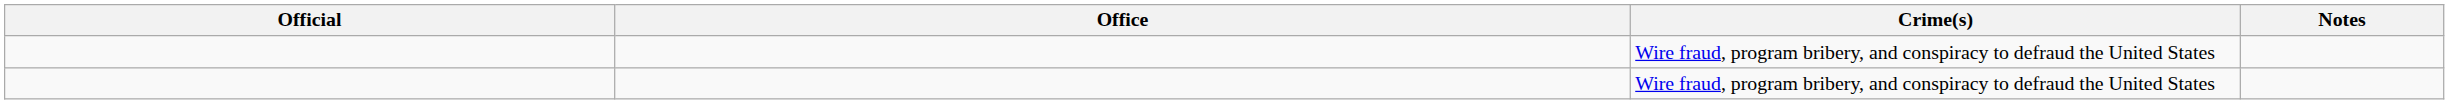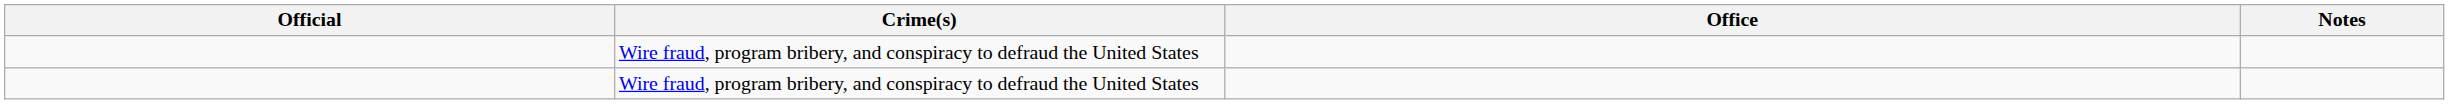columns swapped: (1123, 20) <-> (1936, 20)
